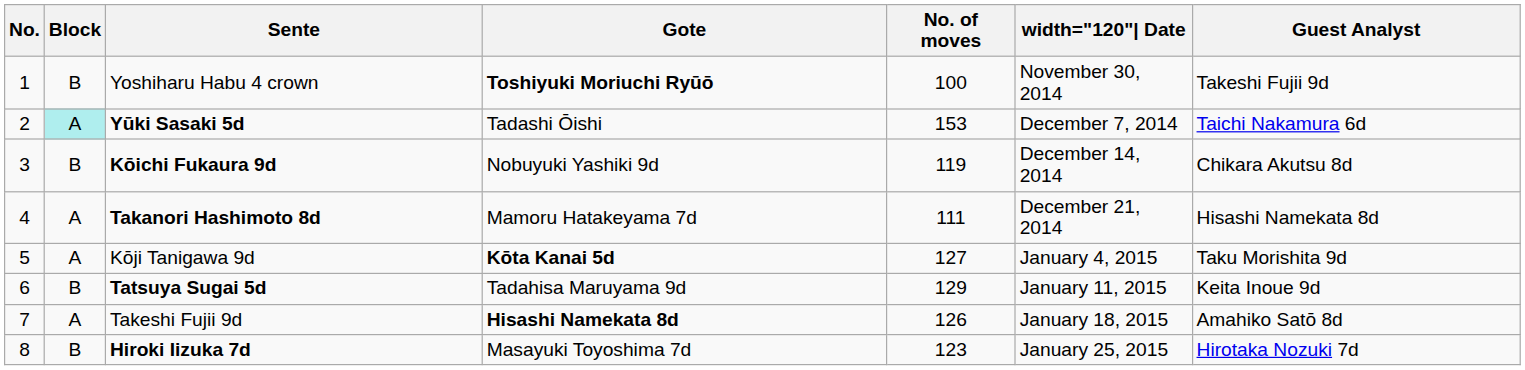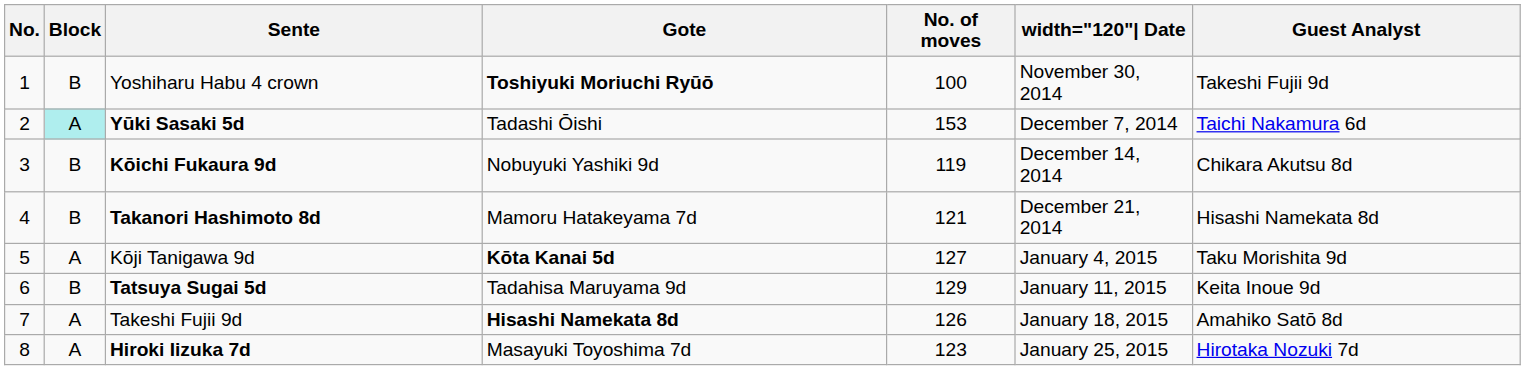(75, 217) A -> (75, 217) B
(951, 217) 111 -> (951, 217) 121
(75, 349) B -> (75, 349) A
